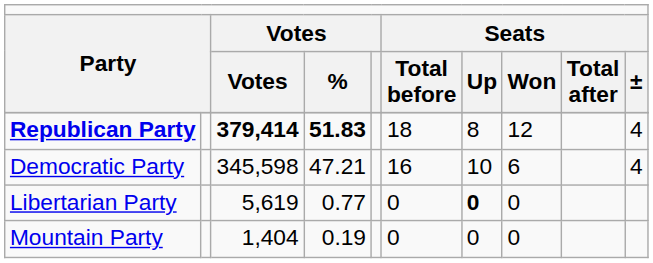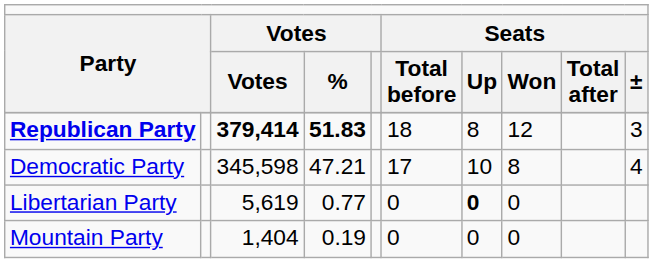(636, 130) 4 -> (636, 130) 3
(400, 166) 16 -> (400, 166) 17
(514, 166) 6 -> (514, 166) 8
